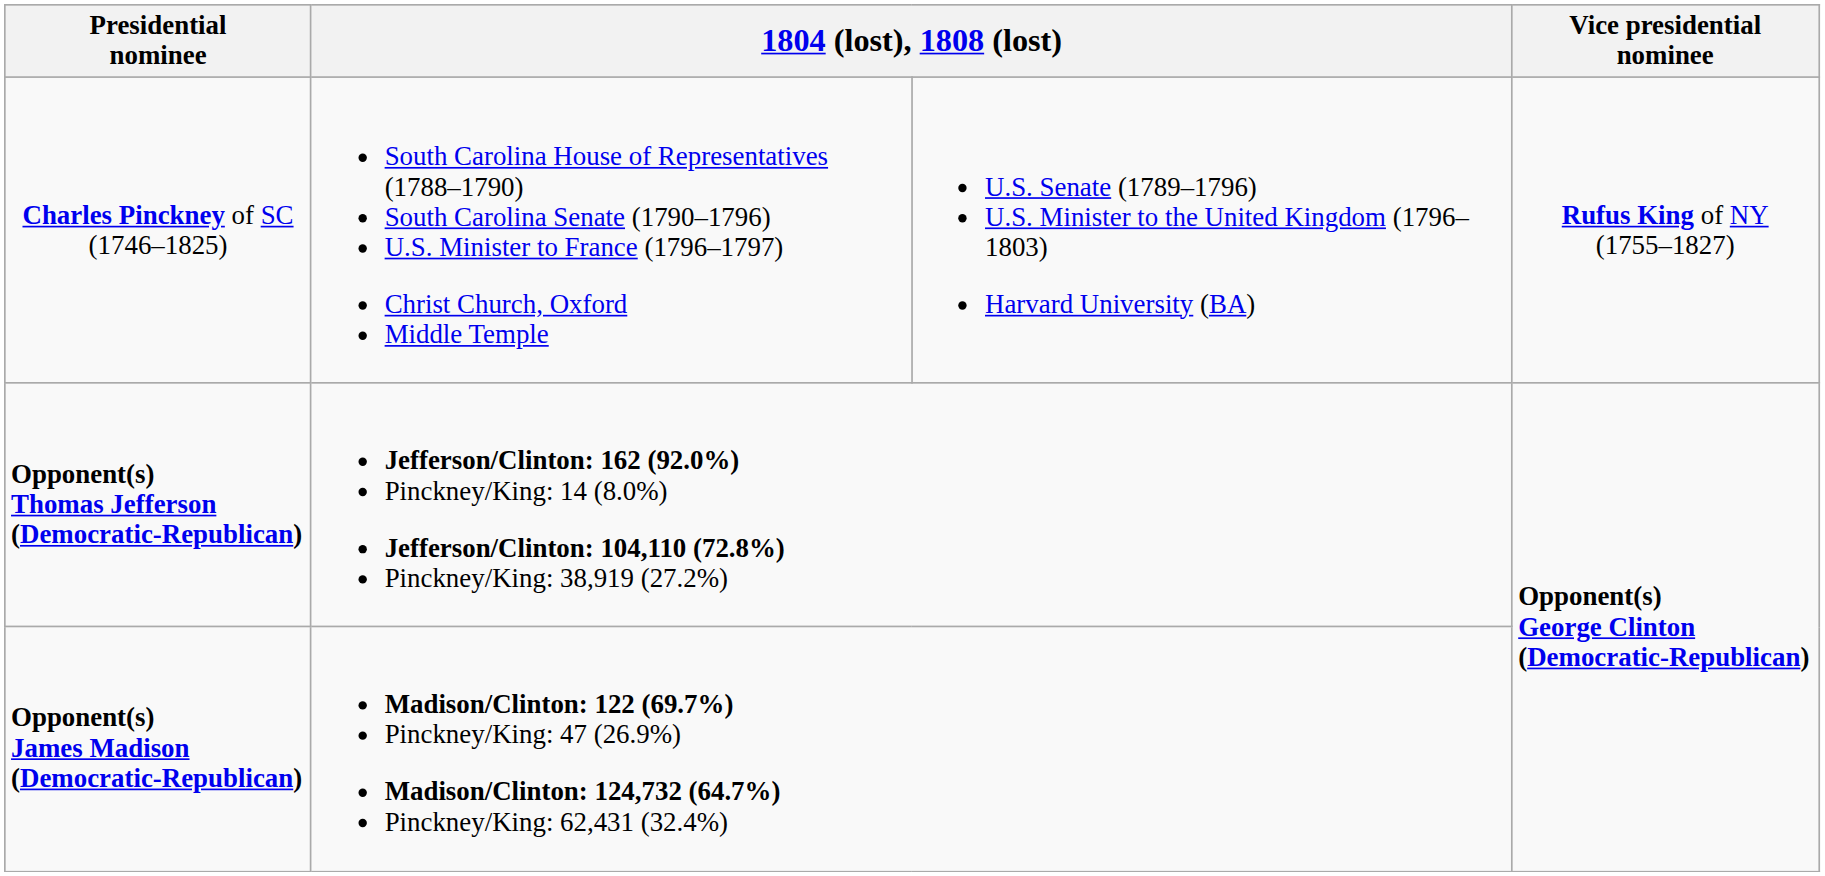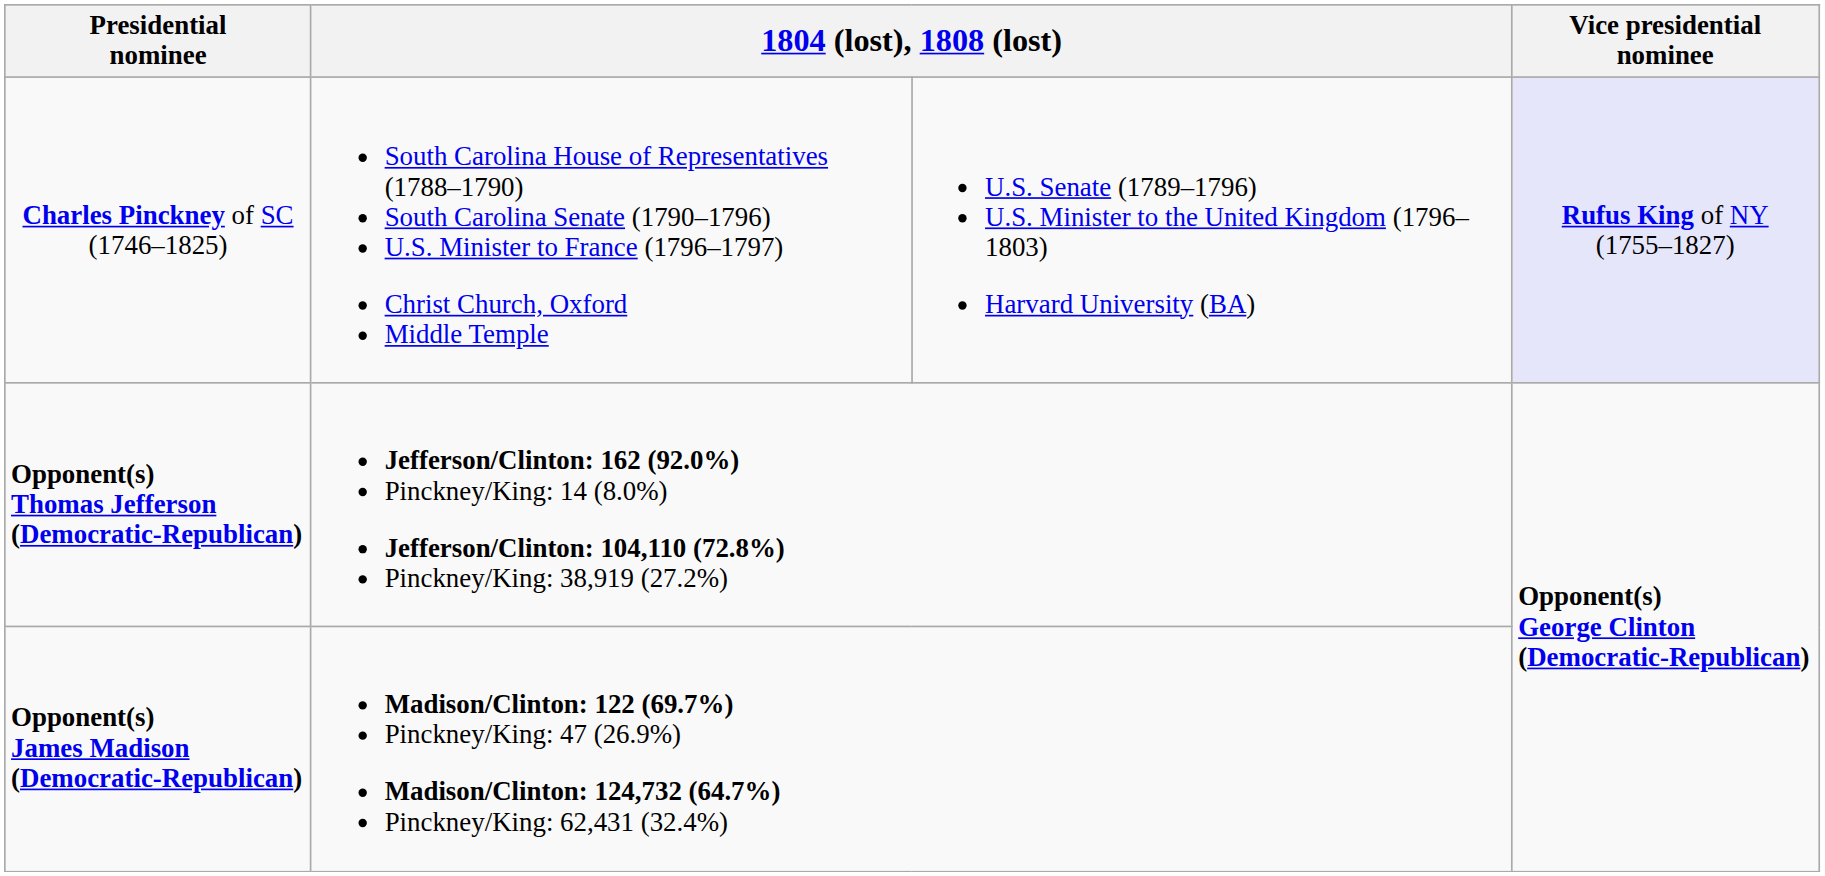(1665, 229) no background -> (1665, 229) lavender background
